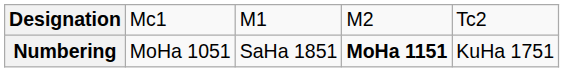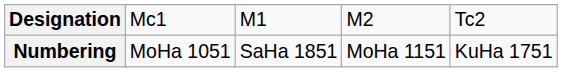(397, 50) bold -> (396, 50) normal
